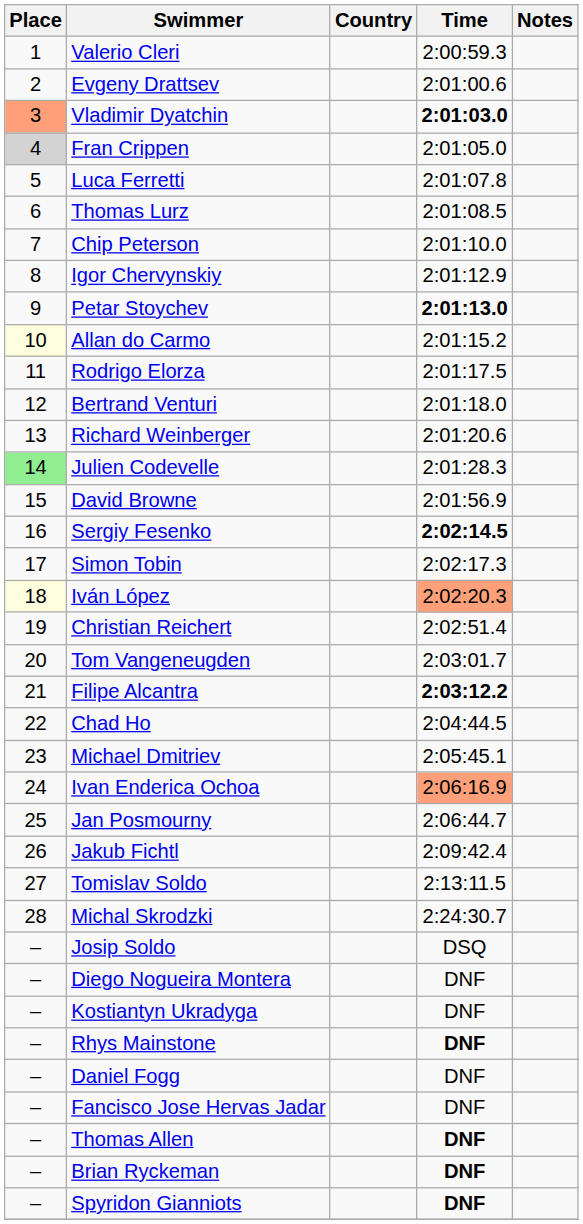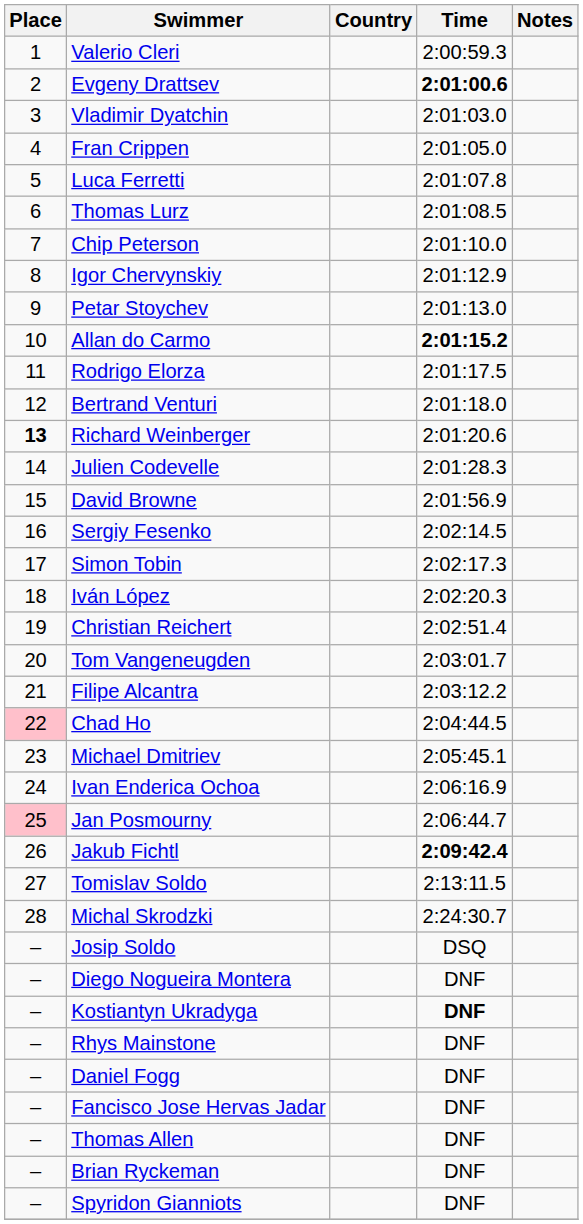(465, 84) normal -> (465, 84) bold
(36, 116) lightsalmon background -> (36, 116) no background
(465, 116) bold -> (465, 116) normal
(36, 148) lightgrey background -> (36, 148) no background
(465, 308) bold -> (465, 308) normal
(36, 340) lightyellow background -> (36, 340) no background
(465, 340) normal -> (465, 340) bold
(36, 436) normal -> (36, 436) bold
(36, 468) lightgreen background -> (36, 468) no background
(465, 532) bold -> (465, 532) normal
(36, 595) lightyellow background -> (36, 595) no background
(465, 595) lightsalmon background -> (465, 595) no background
(465, 691) bold -> (465, 691) normal
(36, 723) no background -> (36, 723) pink background
(465, 787) lightsalmon background -> (465, 787) no background
(36, 819) no background -> (36, 819) pink background
(465, 851) normal -> (465, 851) bold
(465, 1011) normal -> (465, 1011) bold
(465, 1043) bold -> (465, 1043) normal
(465, 1139) bold -> (465, 1139) normal
(465, 1171) bold -> (465, 1171) normal
(465, 1203) bold -> (465, 1203) normal
